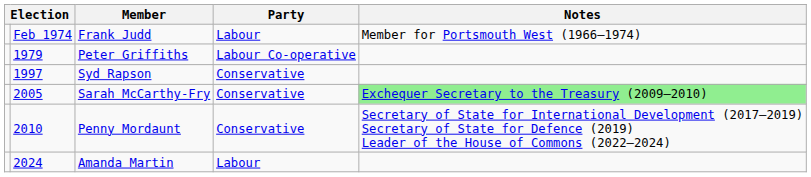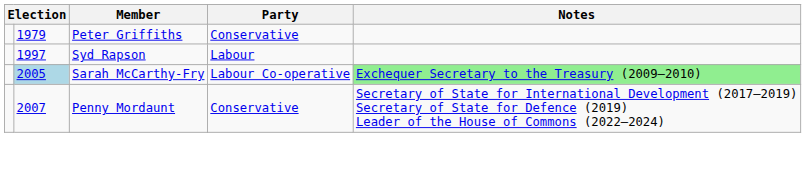- row: (115, 34)
(286, 54) Labour Co-operative -> (254, 34) Conservative
(260, 74) Conservative -> (232, 54) Labour
(28, 94) no background -> (31, 74) lightblue background
(260, 94) Conservative -> (280, 74) Labour Co-operative
(28, 128) 2010 -> (31, 108) 2007
- row: (126, 162)
